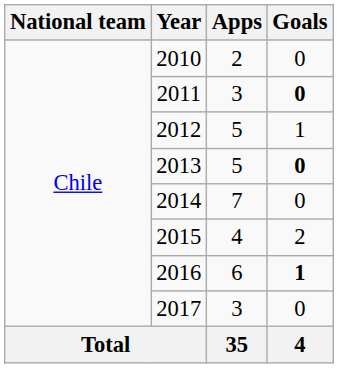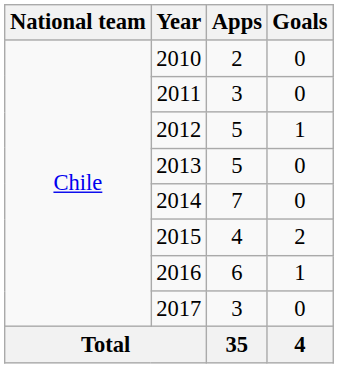(300, 93) bold -> (300, 93) normal
(300, 165) bold -> (300, 165) normal
(300, 272) bold -> (300, 272) normal
